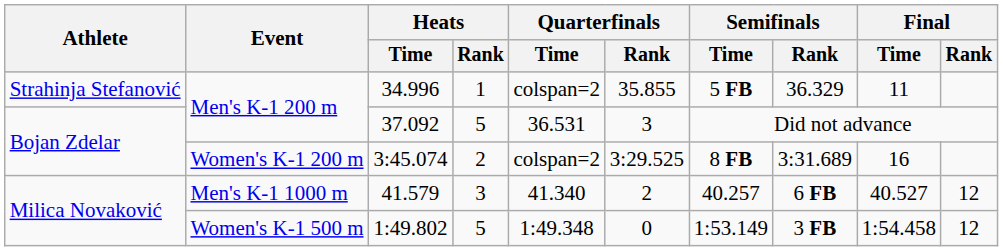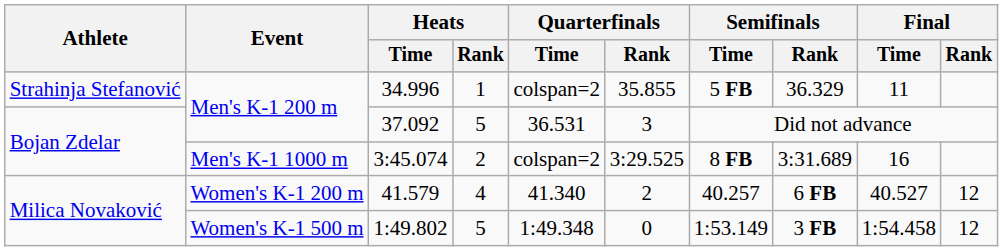(277, 159) Women's K-1 200 m -> (269, 159) Men's K-1 1000 m
(269, 193) Men's K-1 1000 m -> (277, 193) Women's K-1 200 m
(480, 193) 3 -> (480, 193) 4
